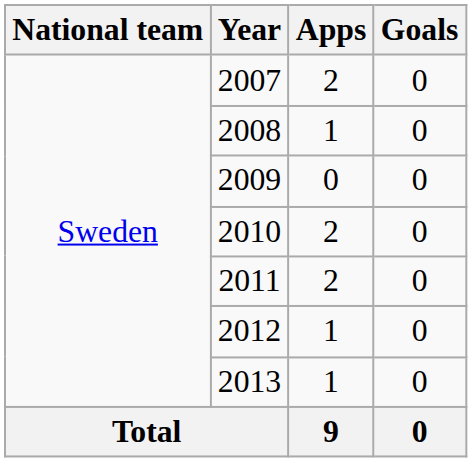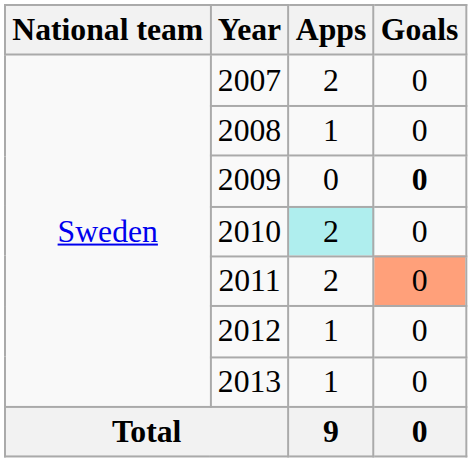(420, 180) normal -> (420, 180) bold
(331, 230) no background -> (331, 230) paleturquoise background
(420, 280) no background -> (420, 280) lightsalmon background
